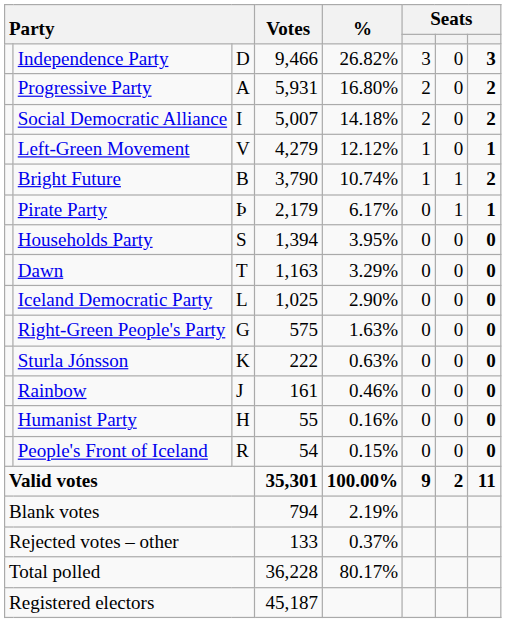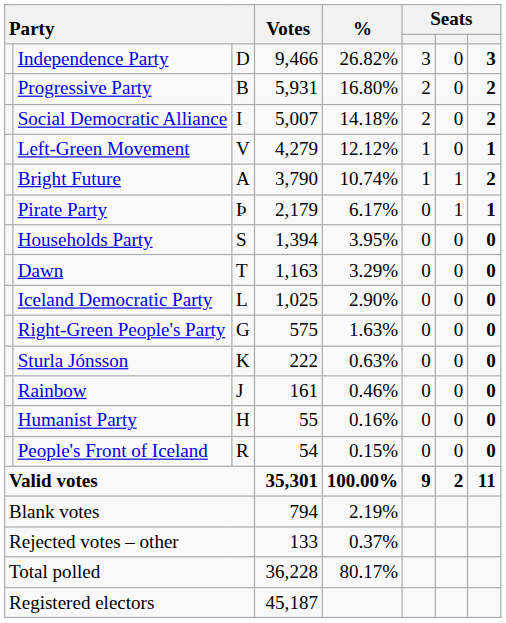(243, 88) A -> (242, 88) B
(242, 179) B -> (243, 179) A
